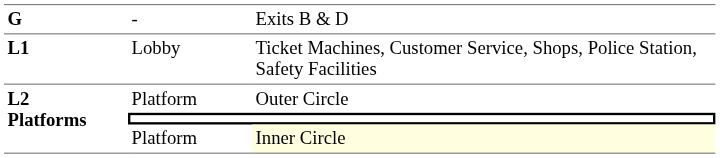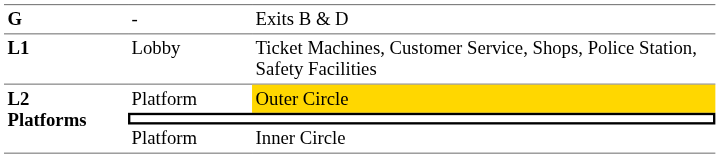(302, 98) no background -> (302, 98) gold background
(301, 138) lightyellow background -> (301, 138) no background
